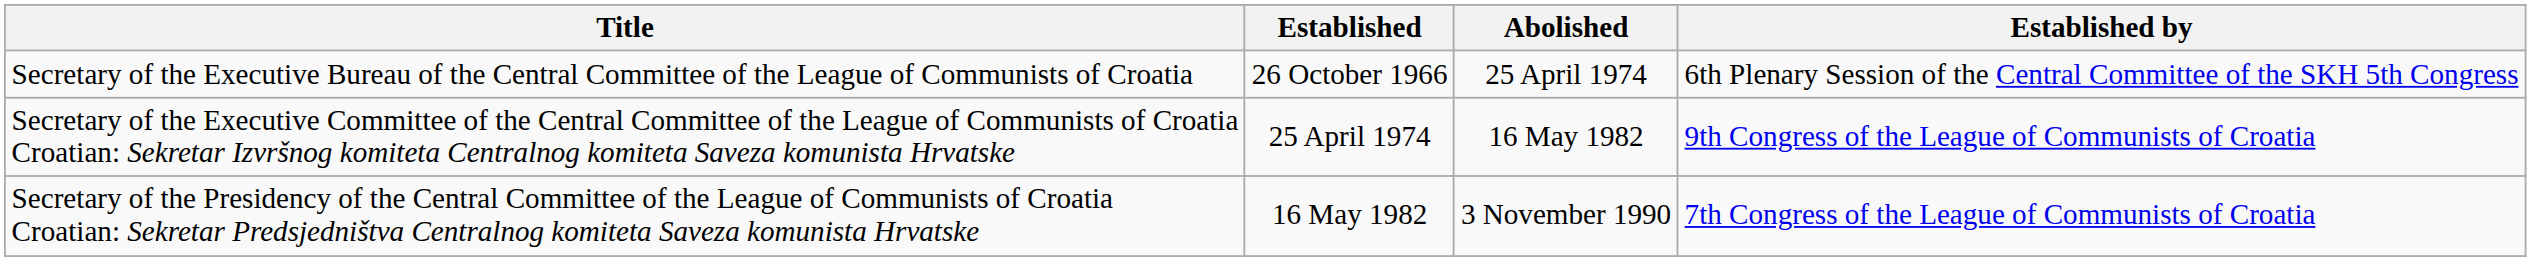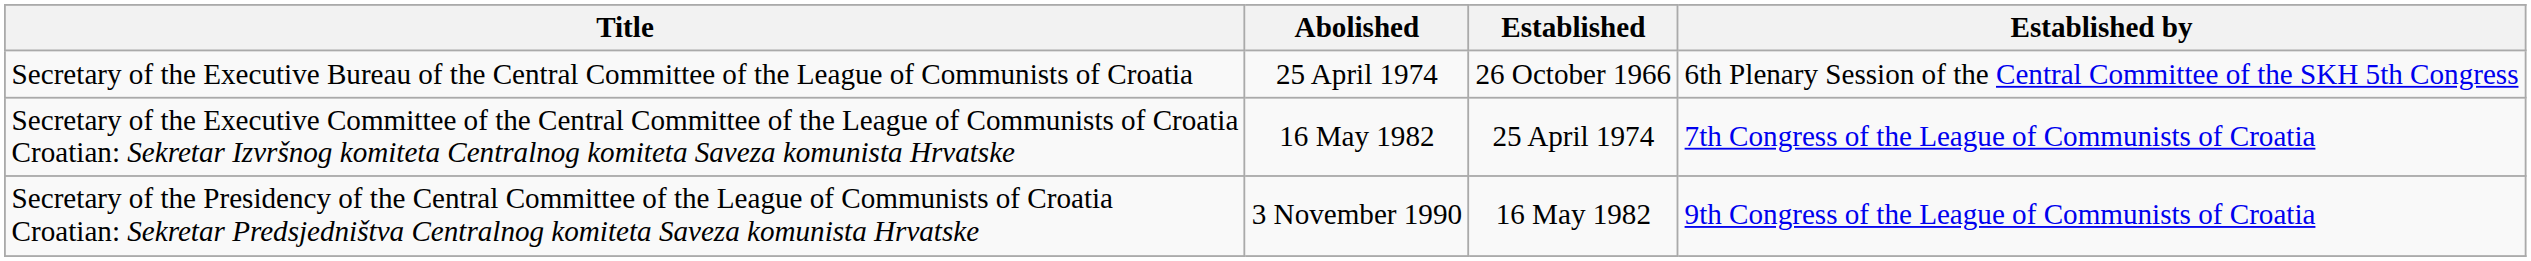columns swapped: (1350, 27) <-> (1566, 27)
(2000, 136) 9th Congress of the League of Communists of Croatia -> (2000, 136) 7th Congress of the League of Communists of Croatia
(2000, 215) 7th Congress of the League of Communists of Croatia -> (2000, 215) 9th Congress of the League of Communists of Croatia
